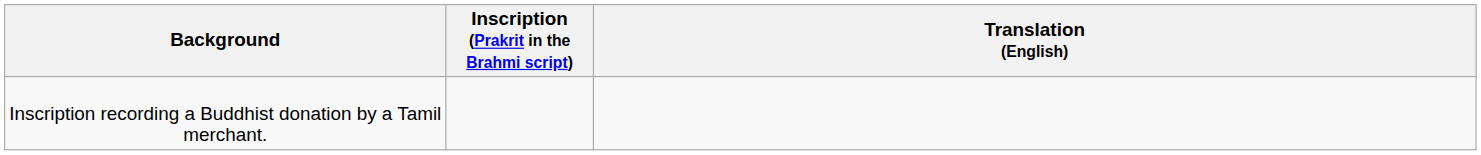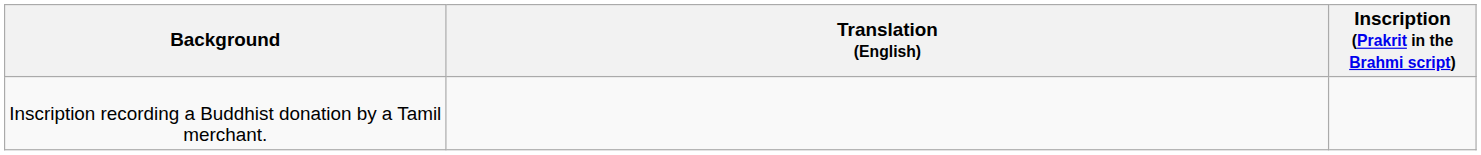columns swapped: (1035, 40) <-> (520, 40)
